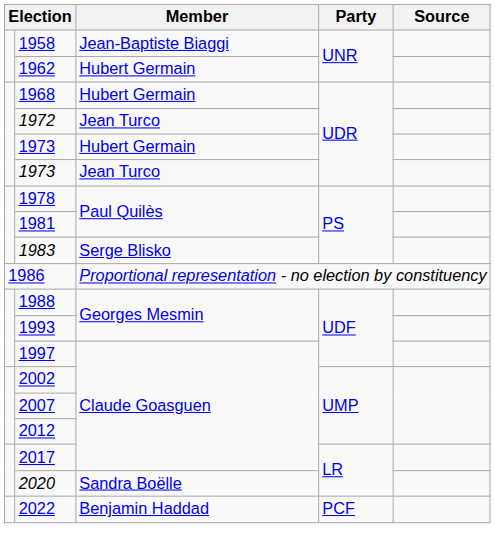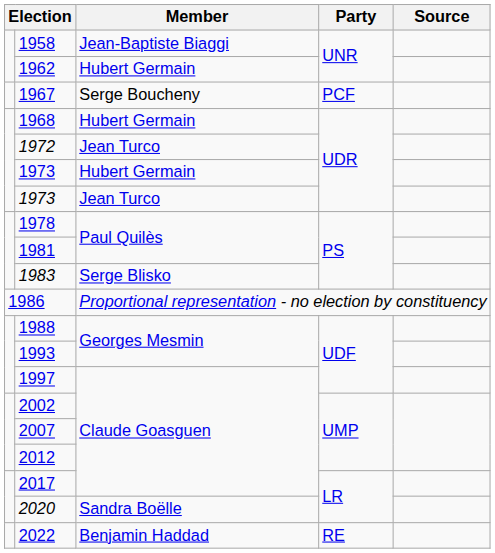+ row: (37, 95)
(339, 509) PCF -> (334, 535) RE
